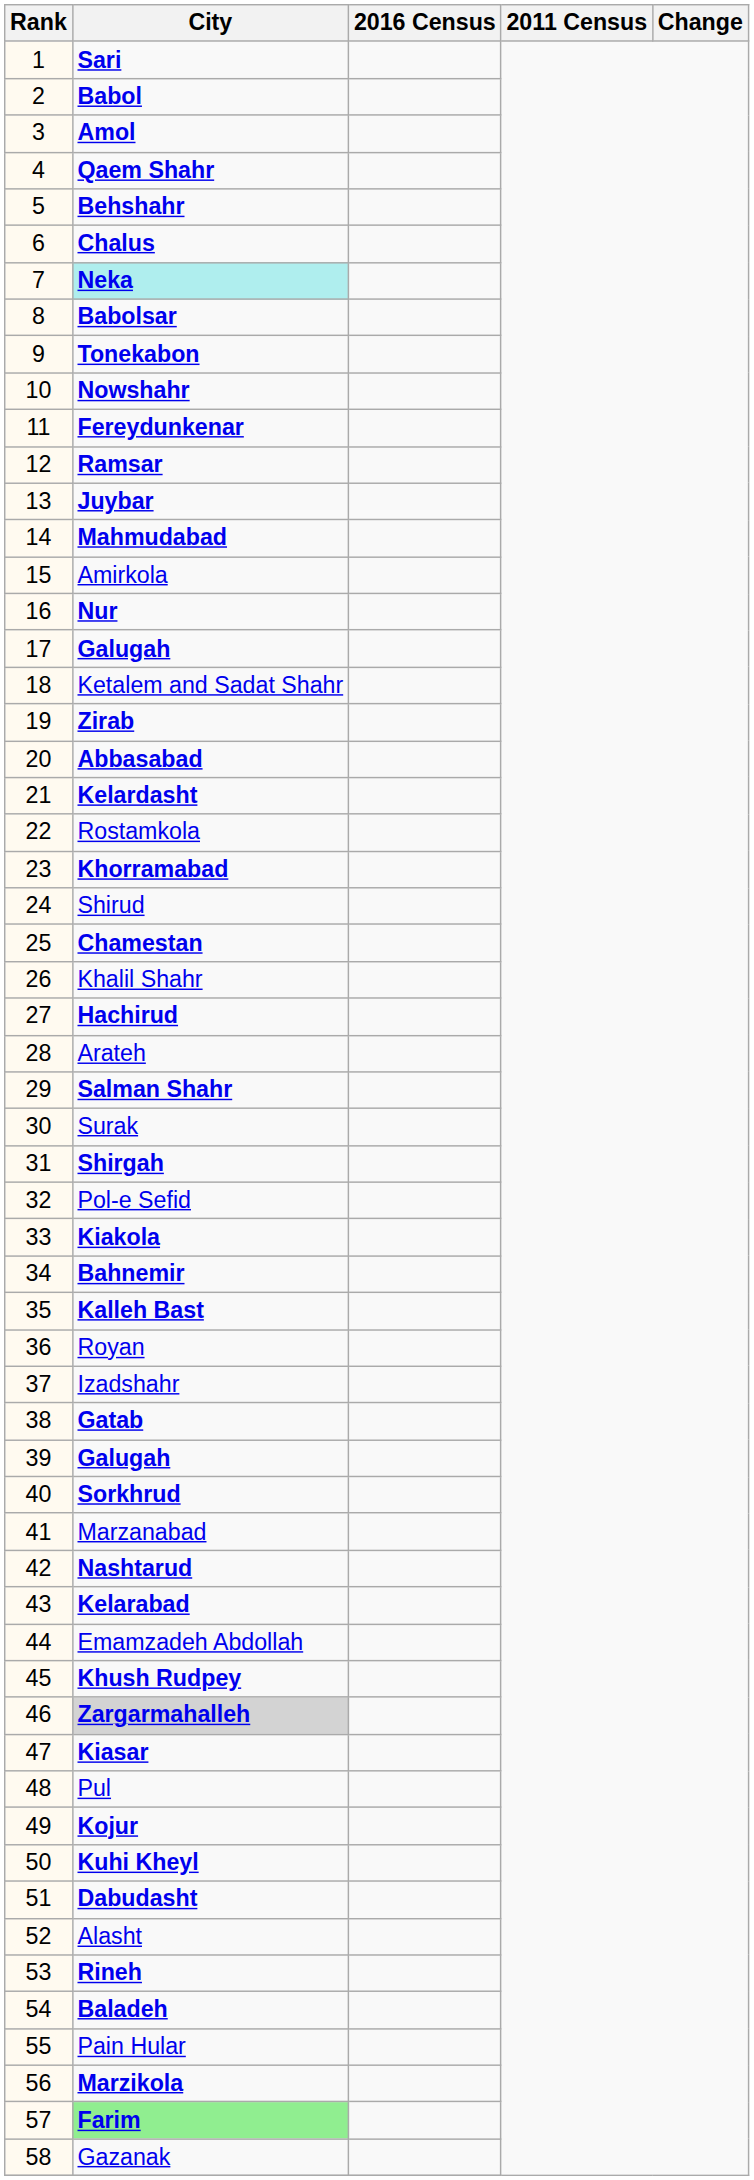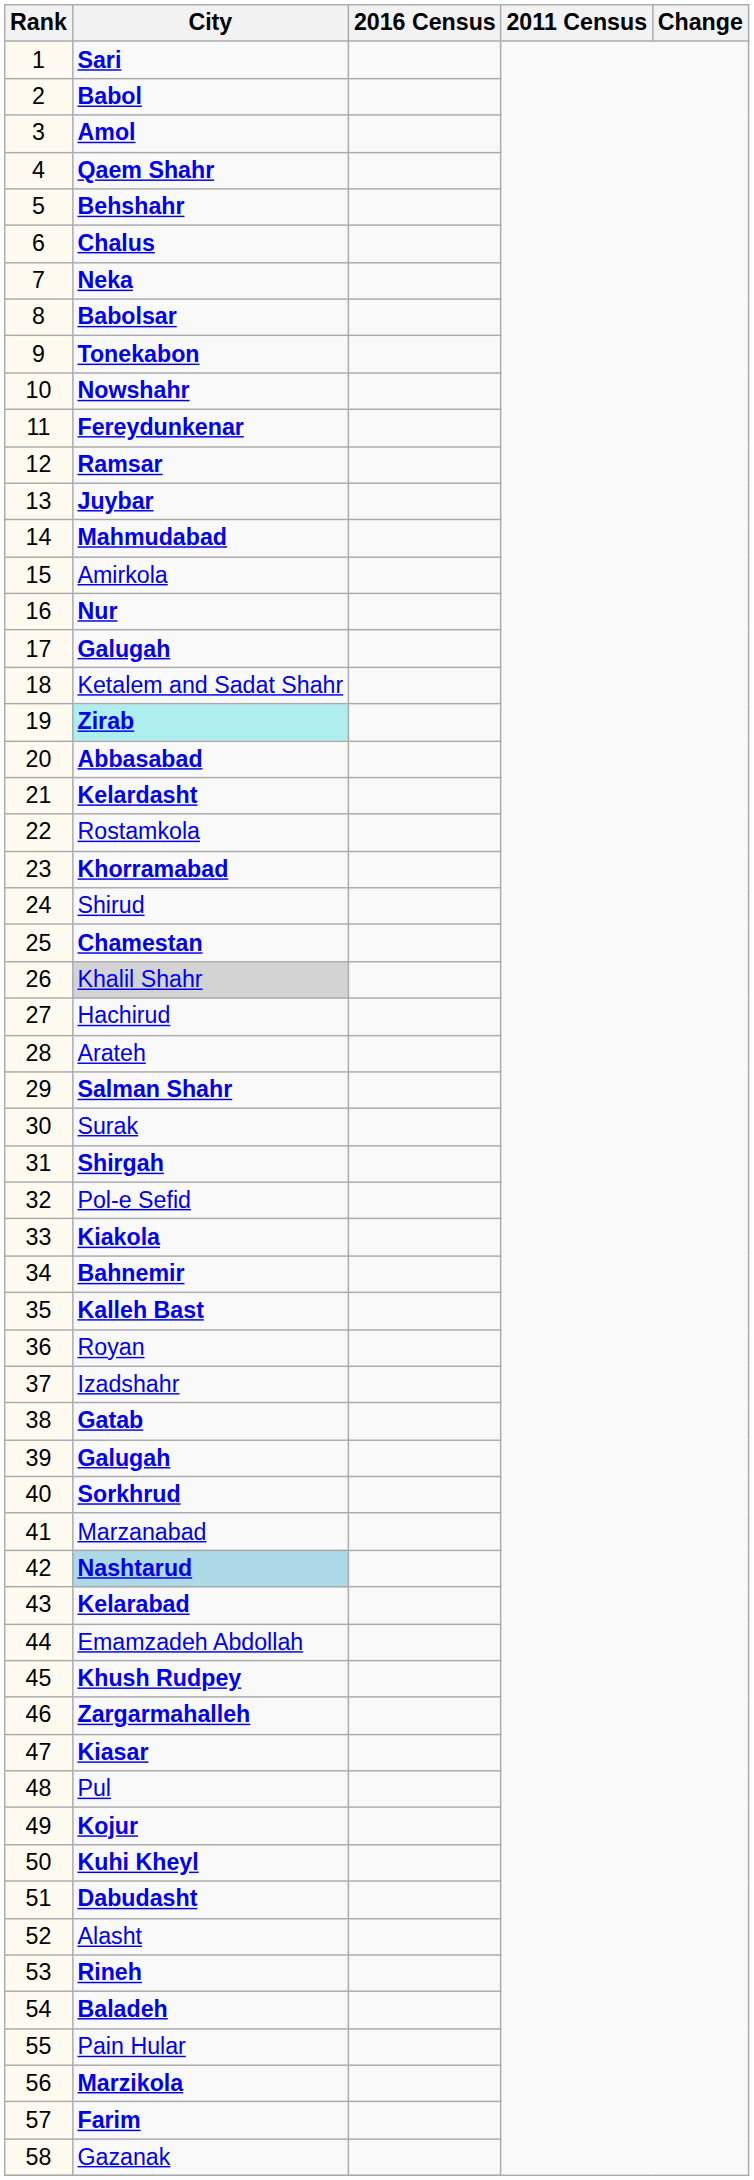(105, 280) paleturquoise background -> (105, 280) no background
(106, 721) no background -> (106, 721) paleturquoise background
(140, 979) no background -> (140, 979) lightgrey background
(128, 1016) bold -> (124, 1016) normal
(135, 1568) no background -> (135, 1568) lightblue background
(164, 1715) lightgrey background -> (164, 1715) no background
(109, 2120) lightgreen background -> (109, 2120) no background
